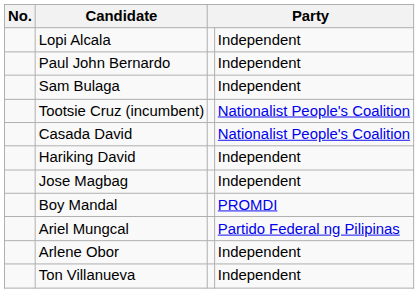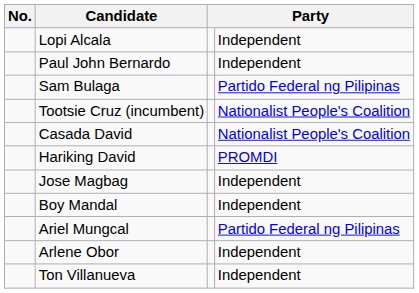(259, 87) Independent -> (309, 87) Partido Federal ng Pilipinas
(259, 157) Independent -> (248, 157) PROMDI
(248, 205) PROMDI -> (259, 205) Independent
